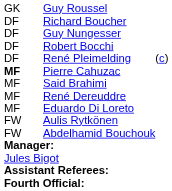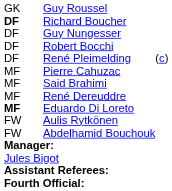(11, 21) normal -> (11, 21) bold
(12, 71) bold -> (12, 71) normal
(12, 108) normal -> (12, 108) bold
